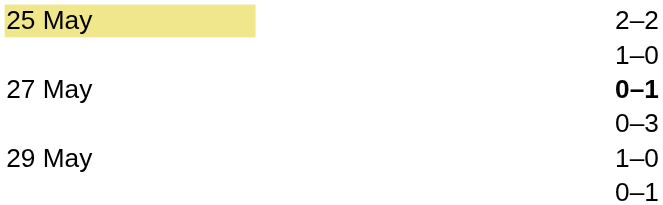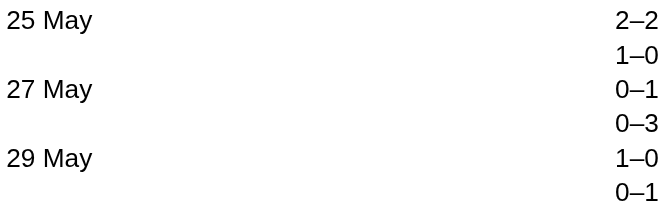(49, 20) khaki background -> (49, 20) no background
(637, 89) bold -> (637, 89) normal
